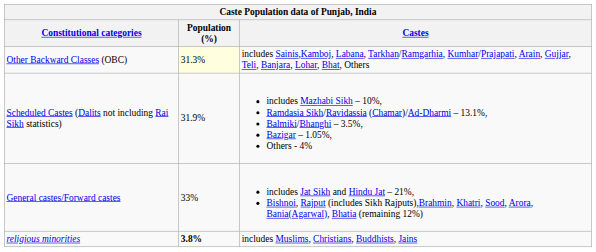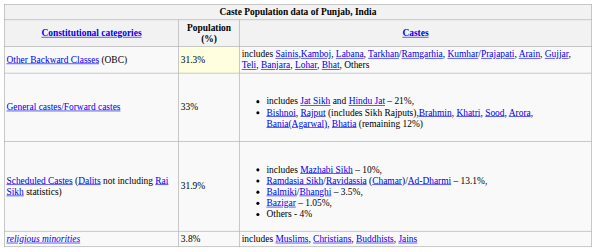rows swapped: (87, 118) <-> (63, 197)
(191, 239) bold -> (191, 239) normal
